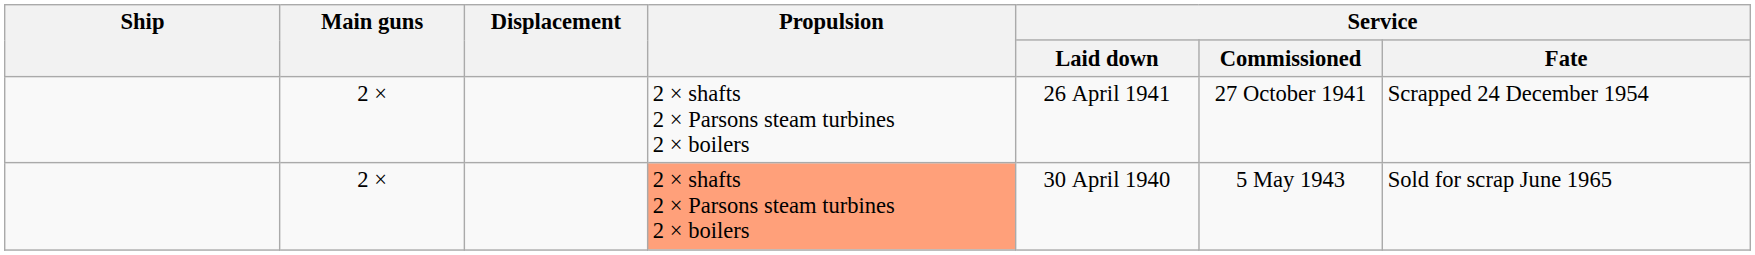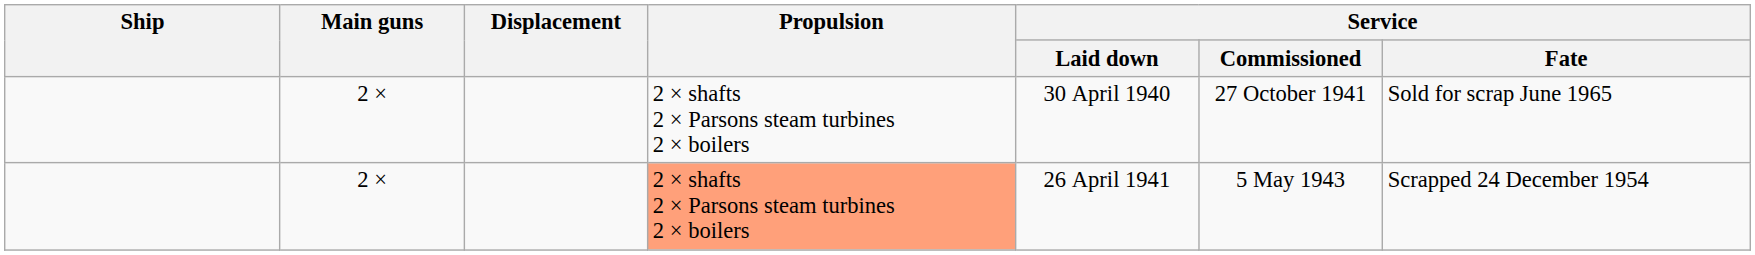(1107, 93) 26 April 1941 -> (1107, 93) 30 April 1940
(1518, 93) Scrapped 24 December 1954 -> (1500, 93) Sold for scrap June 1965
(1107, 180) 30 April 1940 -> (1107, 180) 26 April 1941
(1500, 180) Sold for scrap June 1965 -> (1518, 180) Scrapped 24 December 1954
